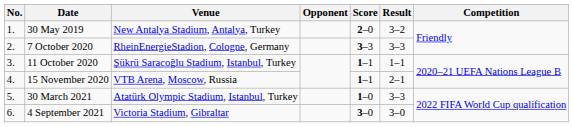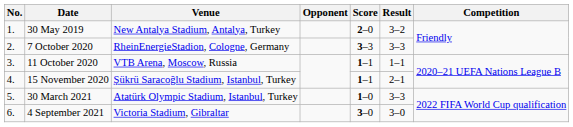(205, 63) Şükrü Saracoğlu Stadium, Istanbul, Turkey -> (175, 63) VTB Arena, Moscow, Russia
(175, 79) VTB Arena, Moscow, Russia -> (205, 79) Şükrü Saracoğlu Stadium, Istanbul, Turkey
